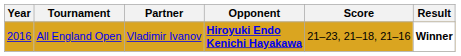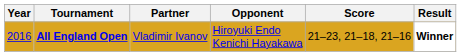(79, 37) normal -> (82, 37) bold
(254, 37) bold -> (258, 37) normal
